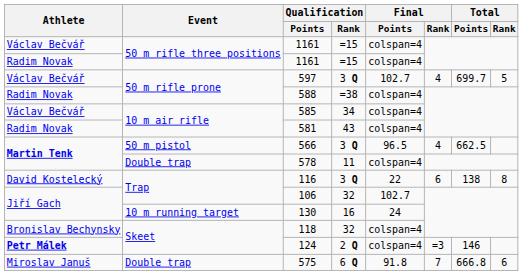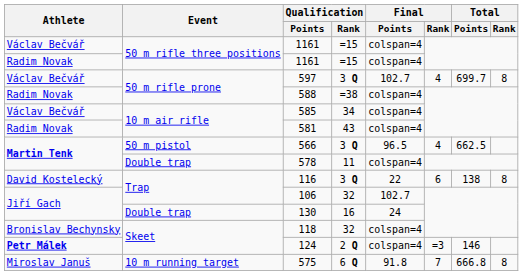(504, 78) 5 -> (504, 78) 8
(182, 212) 10 m running target -> (158, 212) Double trap
(158, 262) Double trap -> (182, 262) 10 m running target
(504, 262) 6 -> (504, 262) 8
